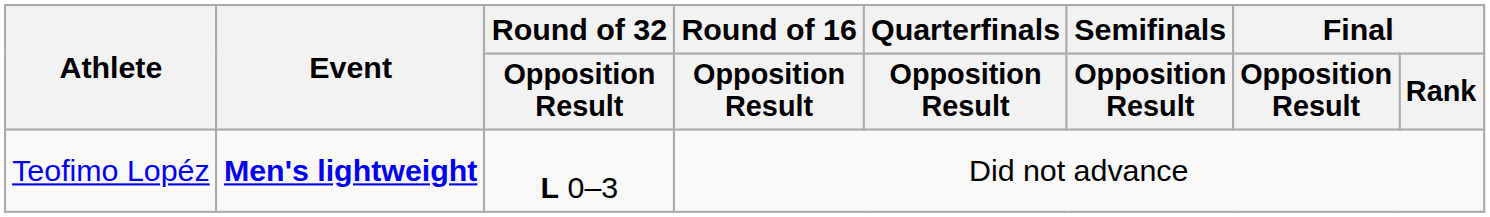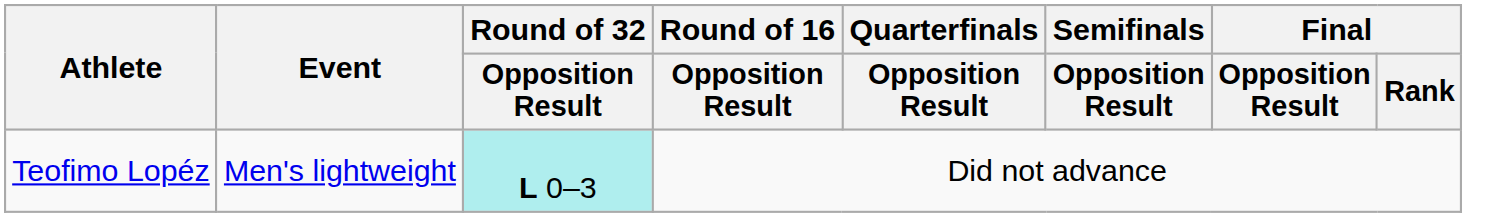(351, 171) bold -> (340, 171) normal
(579, 188) no background -> (558, 188) paleturquoise background
